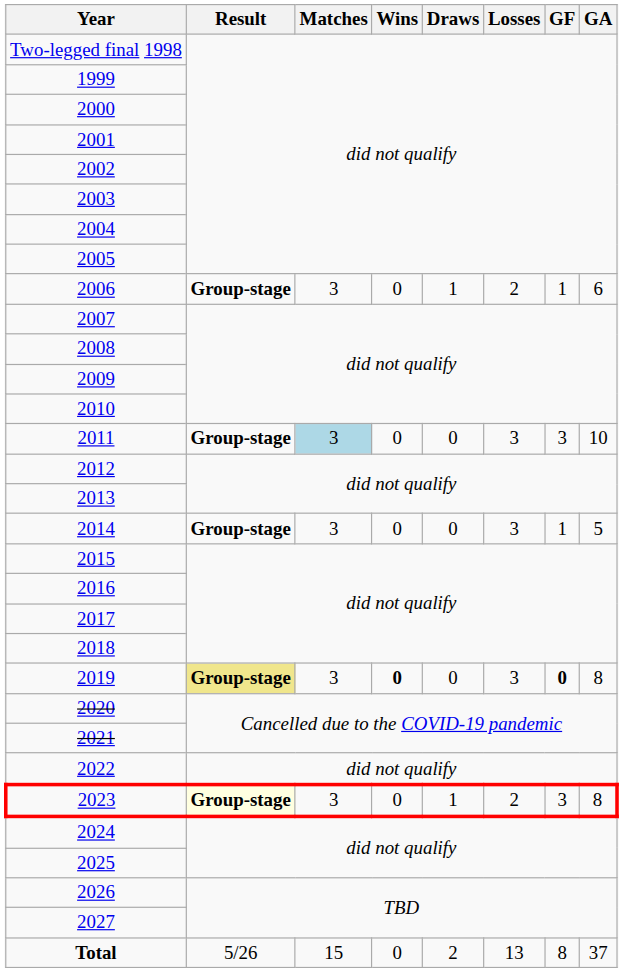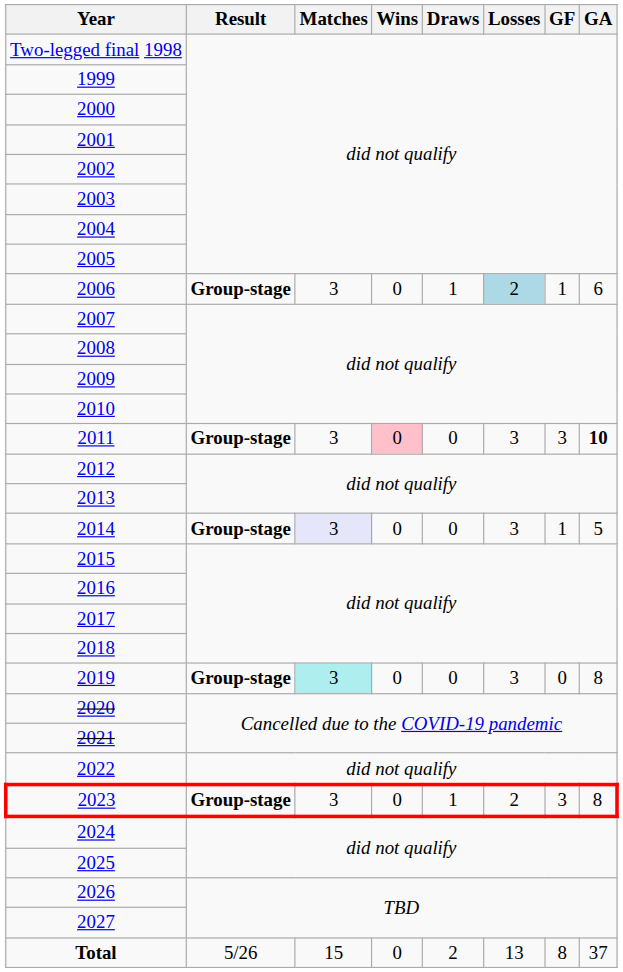(514, 288) no background -> (514, 288) lightblue background
(334, 438) lightblue background -> (334, 438) no background
(397, 438) no background -> (397, 438) pink background
(598, 438) normal -> (598, 438) bold
(334, 528) no background -> (334, 528) lavender background
(241, 678) khaki background -> (241, 678) no background
(334, 678) no background -> (334, 678) paleturquoise background
(397, 678) bold -> (397, 678) normal
(562, 678) bold -> (562, 678) normal
(241, 800) lightyellow background -> (241, 800) no background
